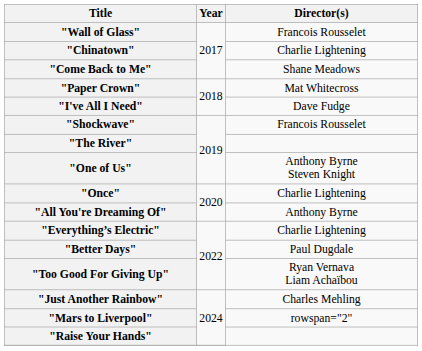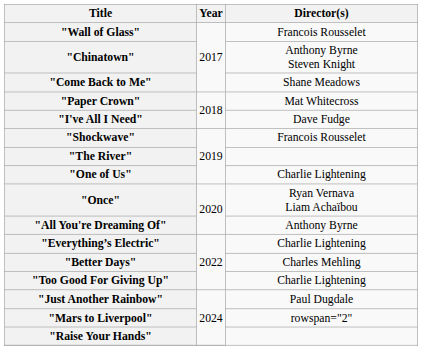(322, 50) Charlie Lightening -> (321, 57) Anthony Byrne Steven Knight
(321, 168) Anthony Byrne Steven Knight -> (322, 175) Charlie Lightening
(322, 193) Charlie Lightening -> (322, 200) Ryan Vernava Liam Achaïbou
(322, 249) Paul Dugdale -> (322, 262) Charles Mehling
(322, 274) Ryan Vernava Liam Achaïbou -> (322, 280) Charlie Lightening
(322, 299) Charles Mehling -> (322, 299) Paul Dugdale
